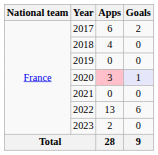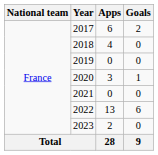(110, 77) pink background -> (110, 77) no background
(138, 77) lavender background -> (138, 77) no background
